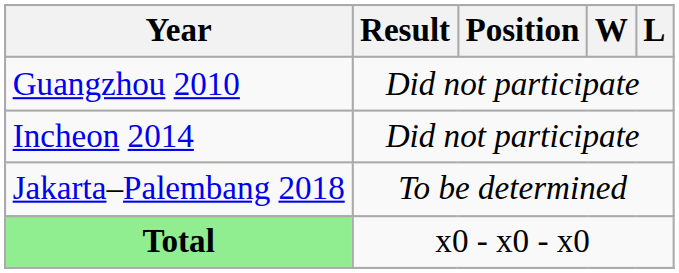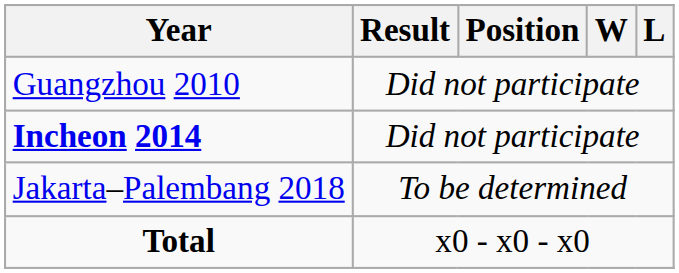(103, 135) normal -> (107, 135) bold
(179, 240) lightgreen background -> (179, 240) no background
